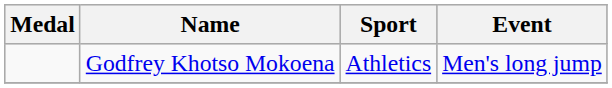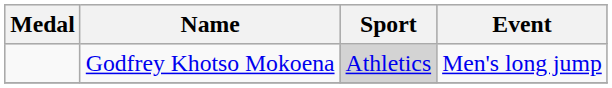(388, 63) no background -> (388, 63) lightgrey background
